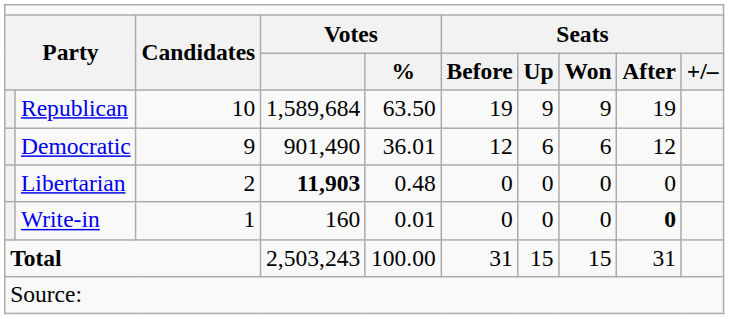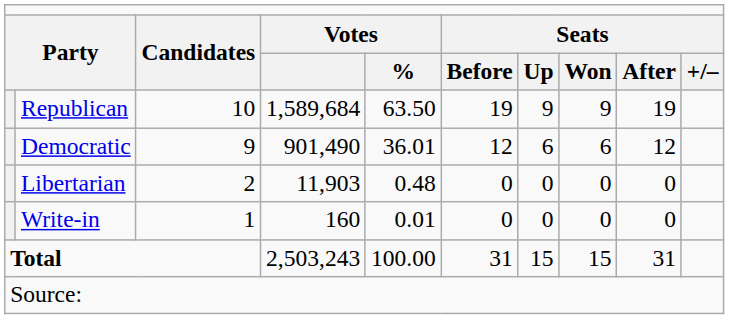(328, 183) bold -> (328, 183) normal
(670, 220) bold -> (670, 220) normal
